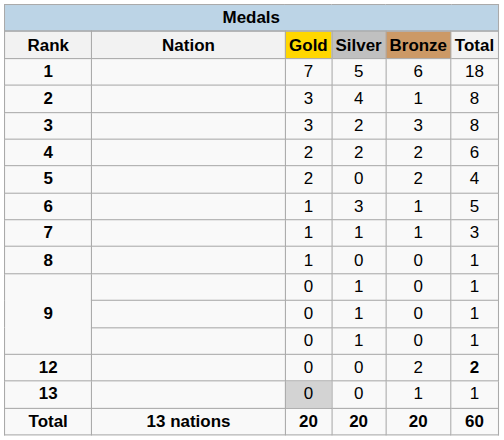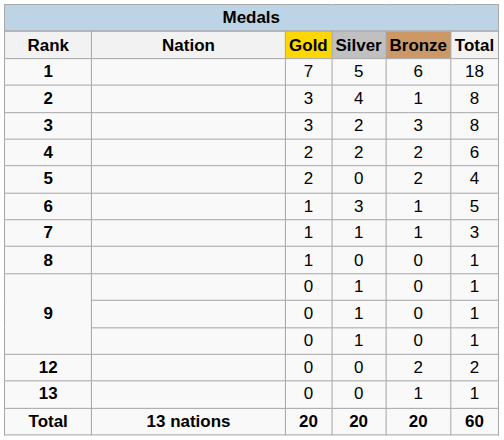(474, 367) bold -> (474, 367) normal
(308, 394) lightgrey background -> (308, 394) no background
